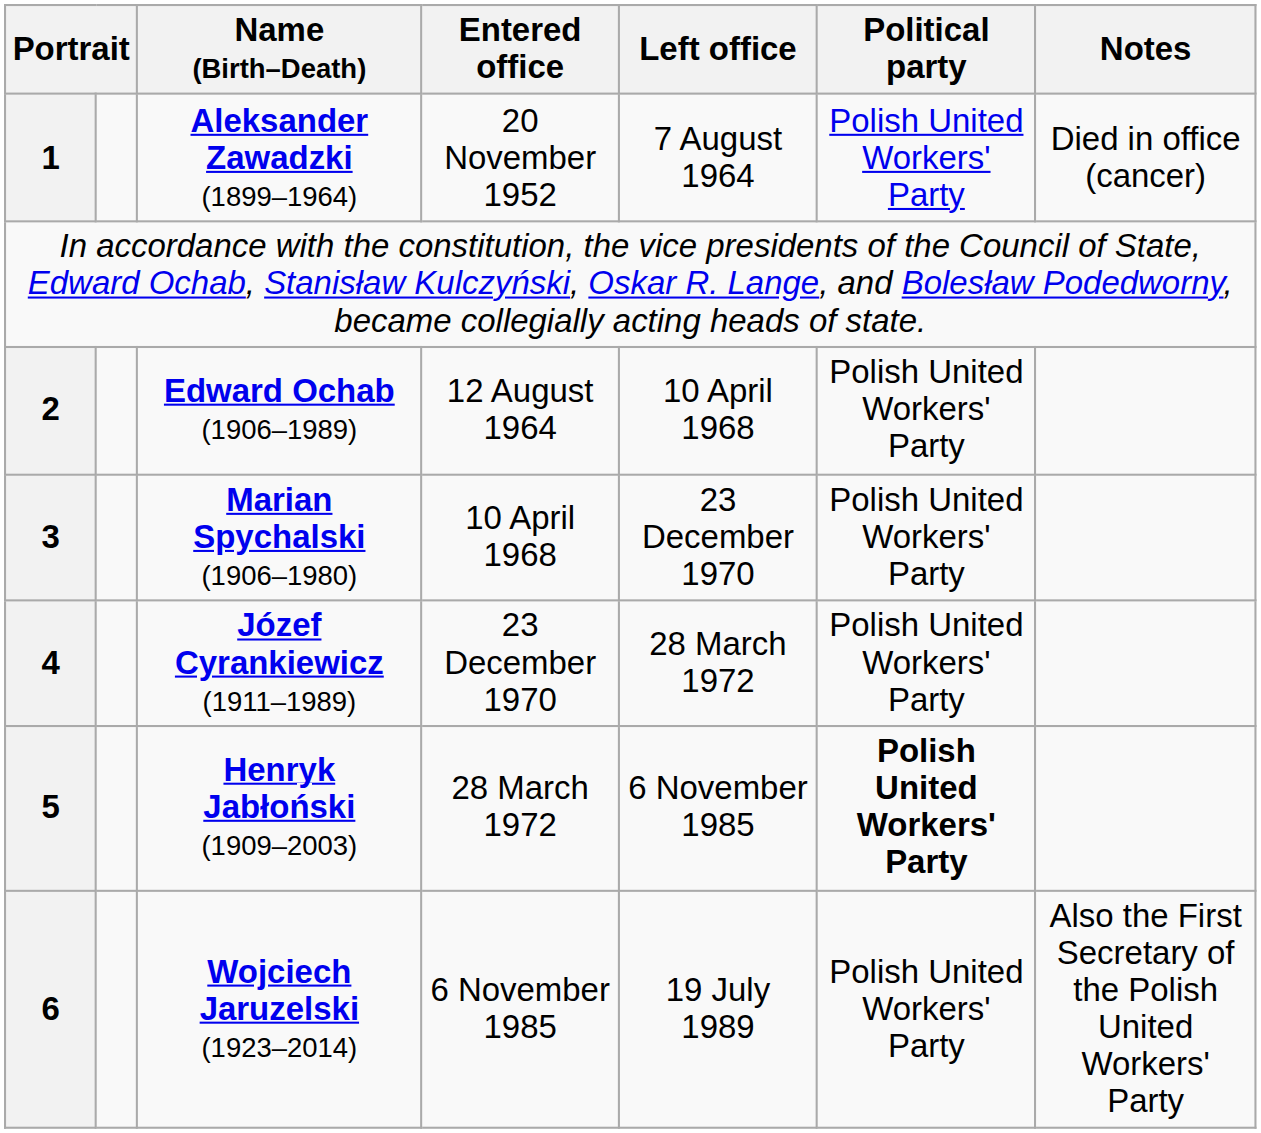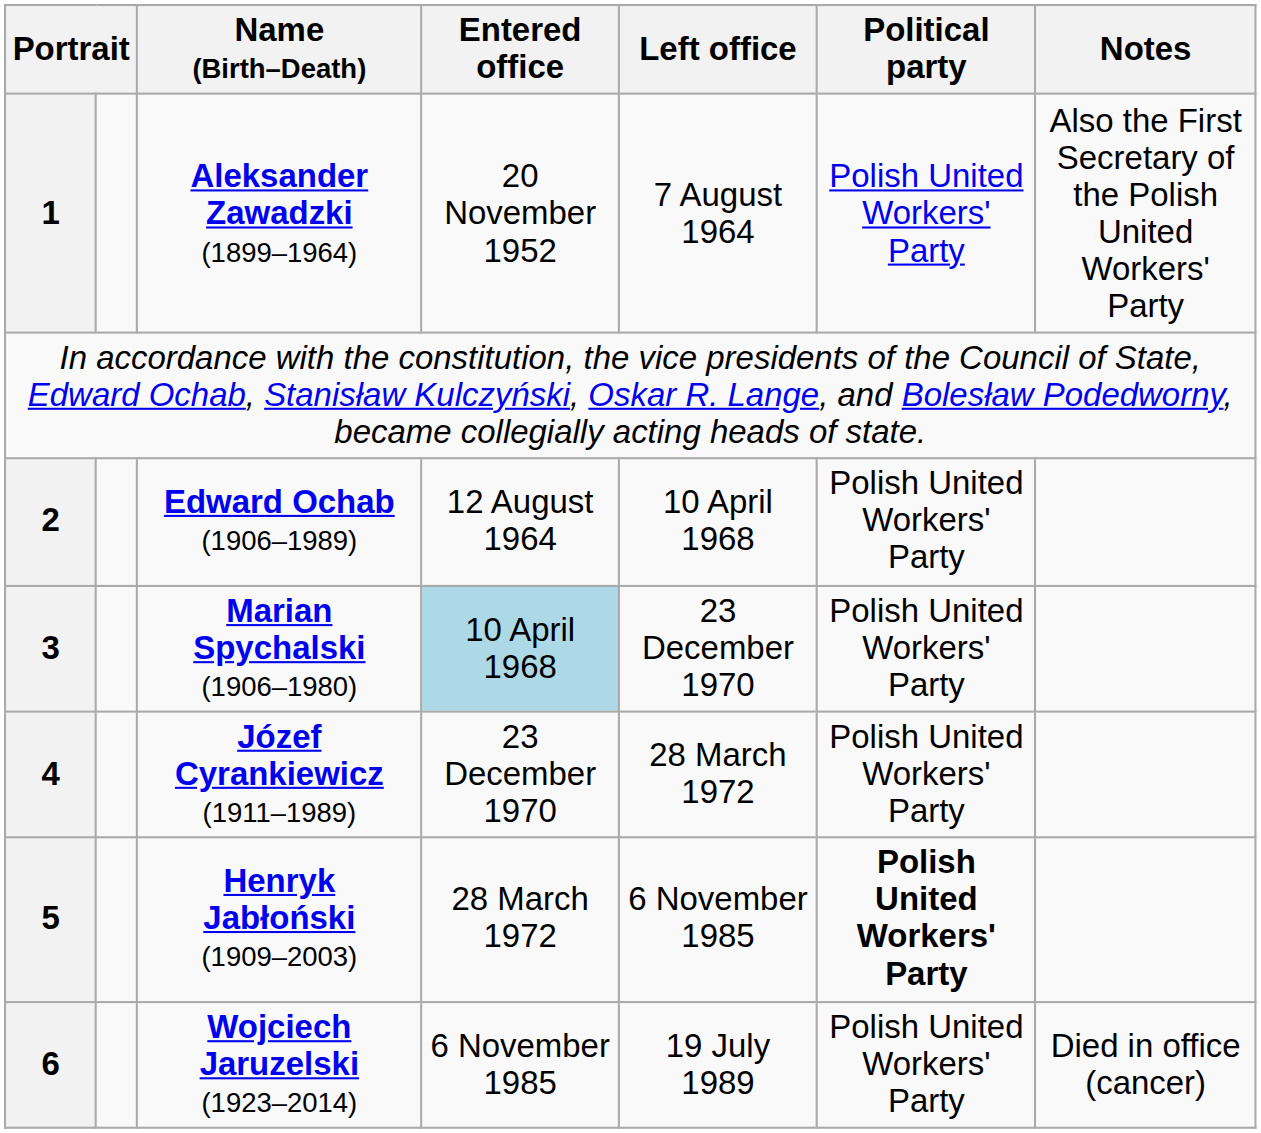(1146, 157) Died in office (cancer) -> (1146, 212) Also the First Secretary of the Polish United Workers' Party
(520, 536) no background -> (520, 647) lightblue background
(1146, 1008) Also the First Secretary of the Polish United Workers' Party -> (1146, 1063) Died in office (cancer)
